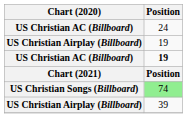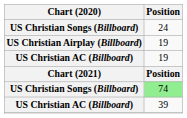(74, 27) US Christian AC (Billboard) -> (74, 27) US Christian Songs (Billboard)
(163, 58) bold -> (163, 58) normal
(74, 105) US Christian Airplay (Billboard) -> (74, 105) US Christian AC (Billboard)
